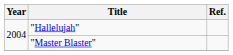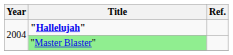(55, 27) normal -> (58, 27) bold
(63, 43) no background -> (63, 43) lightgreen background
